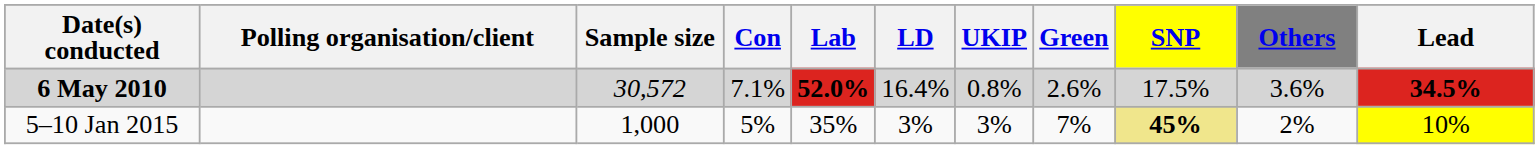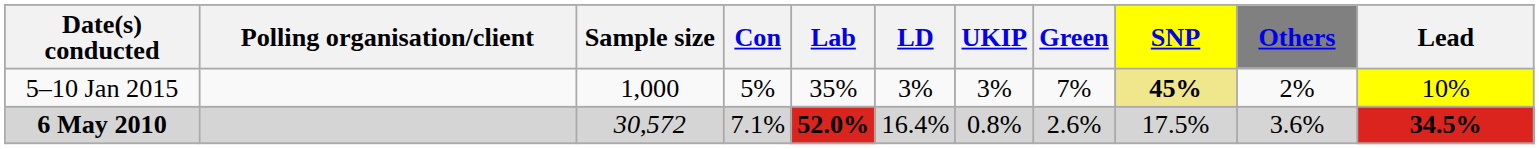rows swapped: (102, 125) <-> (102, 87)
